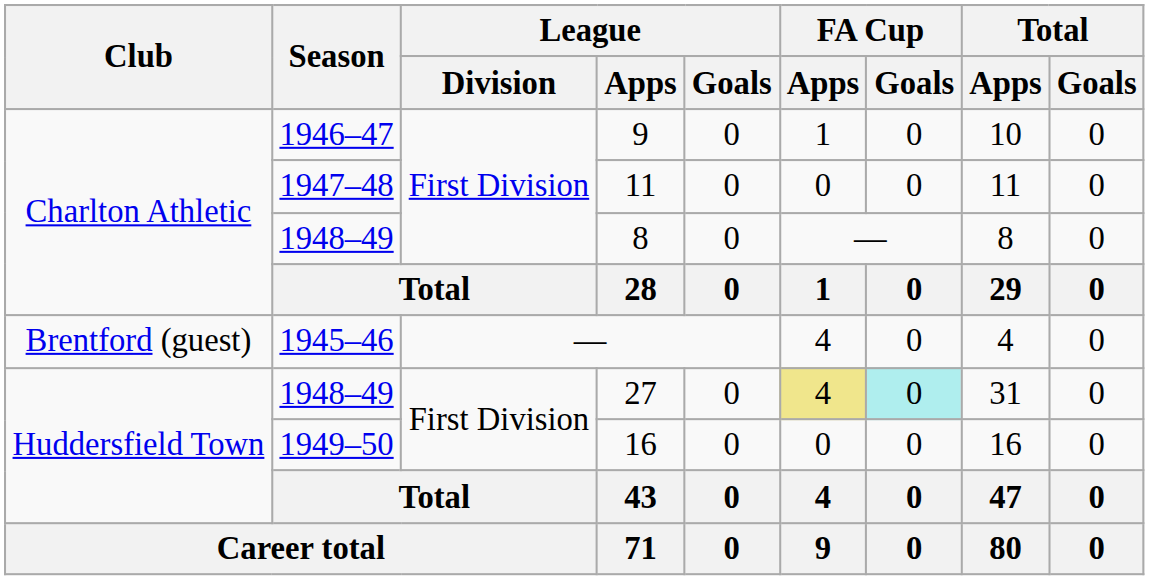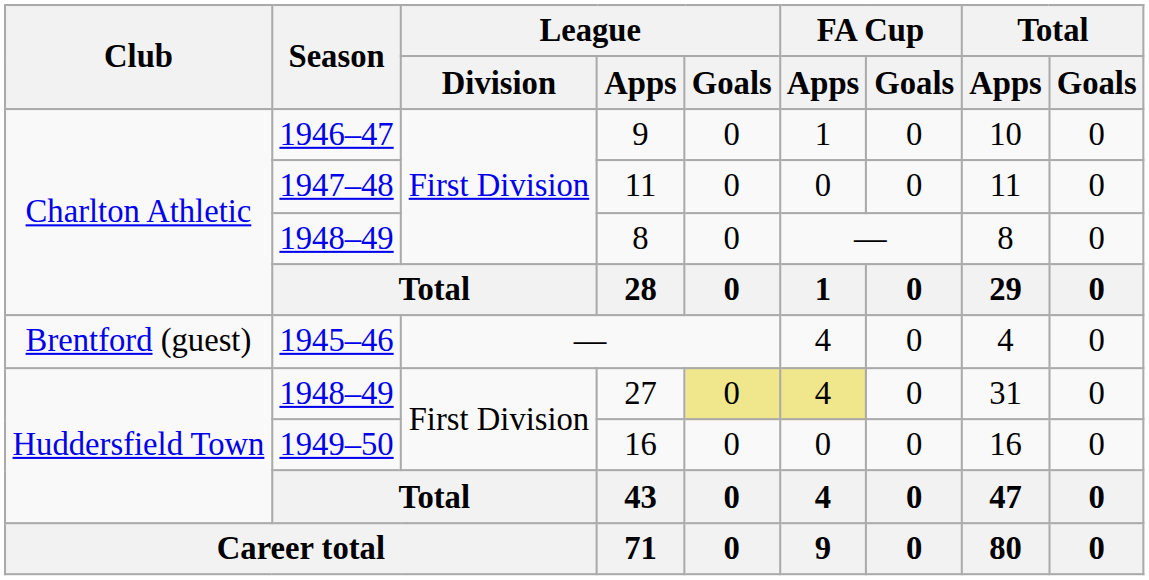(732, 392) no background -> (732, 392) khaki background
(914, 392) paleturquoise background -> (914, 392) no background
